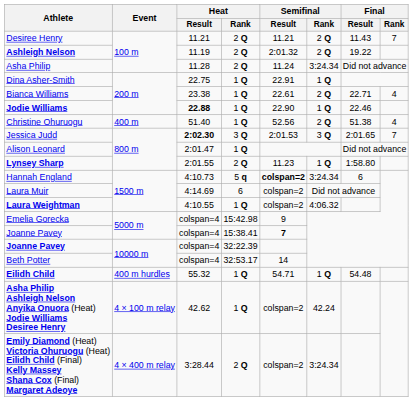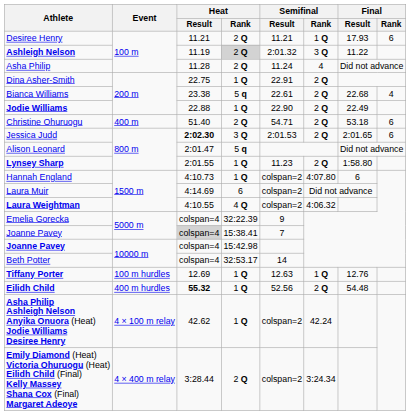(324, 39) 2 Q -> (321, 39) 1 Q
(360, 39) 11.43 -> (358, 39) 17.93
(394, 39) 7 -> (391, 39) 6
(241, 52) no background -> (241, 52) lightgrey background
(324, 52) 2 Q -> (321, 52) 3 Q
(360, 52) 19.22 -> (358, 52) 11.22
(324, 66) 3:24.34 -> (321, 66) 4
(324, 80) 1 Q -> (321, 80) 2 Q
(241, 94) 1 Q -> (241, 94) 5 q
(360, 94) 22.71 -> (358, 94) 22.68
(199, 108) bold -> (199, 108) normal
(324, 108) 1 Q -> (321, 108) 2 Q
(360, 108) 22.46 -> (358, 108) 22.49
(241, 122) 1 Q -> (241, 122) 2 Q
(283, 122) 52.56 -> (282, 122) 54.71
(360, 122) 51.38 -> (358, 122) 53.18
(394, 122) 4 -> (391, 122) 6
(324, 136) 3 Q -> (321, 136) 2 Q
(394, 136) 7 -> (391, 136) 6
(241, 150) 1 Q -> (241, 150) 5 q
(241, 164) 2 Q -> (241, 164) 1 Q
(324, 164) 1 Q -> (321, 164) 2 Q
(241, 177) 5 q -> (241, 177) 1 Q
(283, 177) bold -> (282, 177) normal
(324, 177) 3:24.34 -> (321, 177) 4:07.80
(241, 205) 1 Q -> (241, 205) 4 Q
(241, 219) 15:42.98 -> (241, 219) 32:22.39
(199, 233) no background -> (199, 233) lightgrey background
(283, 233) bold -> (282, 233) normal
(241, 247) 32:22.39 -> (241, 247) 15:42.98
+ row: (35, 275)
(199, 275) normal -> (199, 288) bold
(283, 275) 54.71 -> (282, 288) 52.56
(324, 275) 1 Q -> (321, 288) 2 Q
